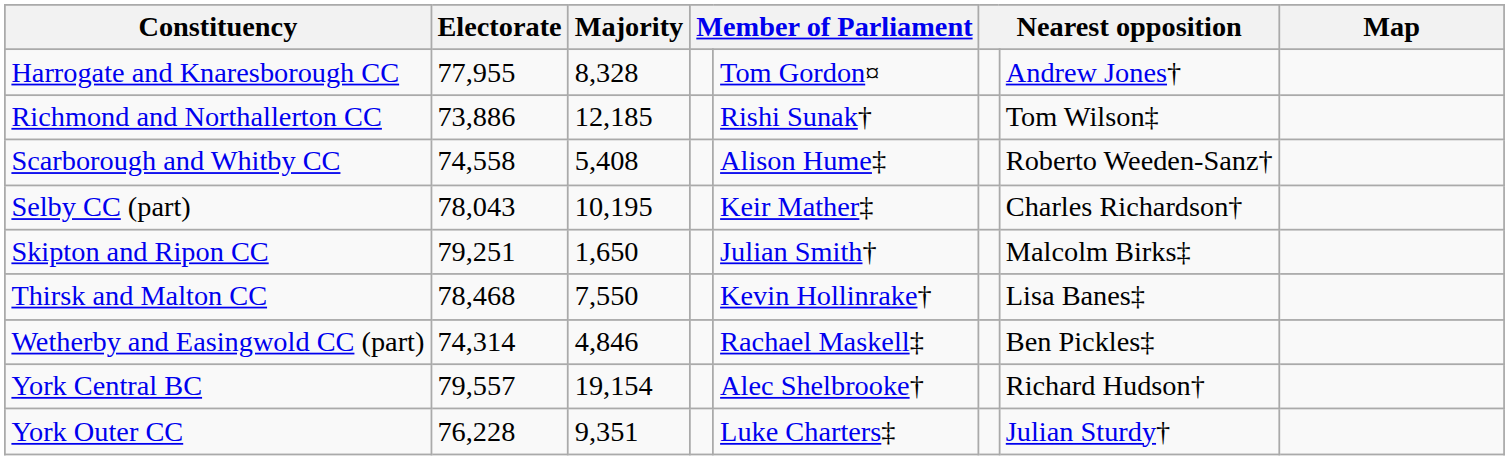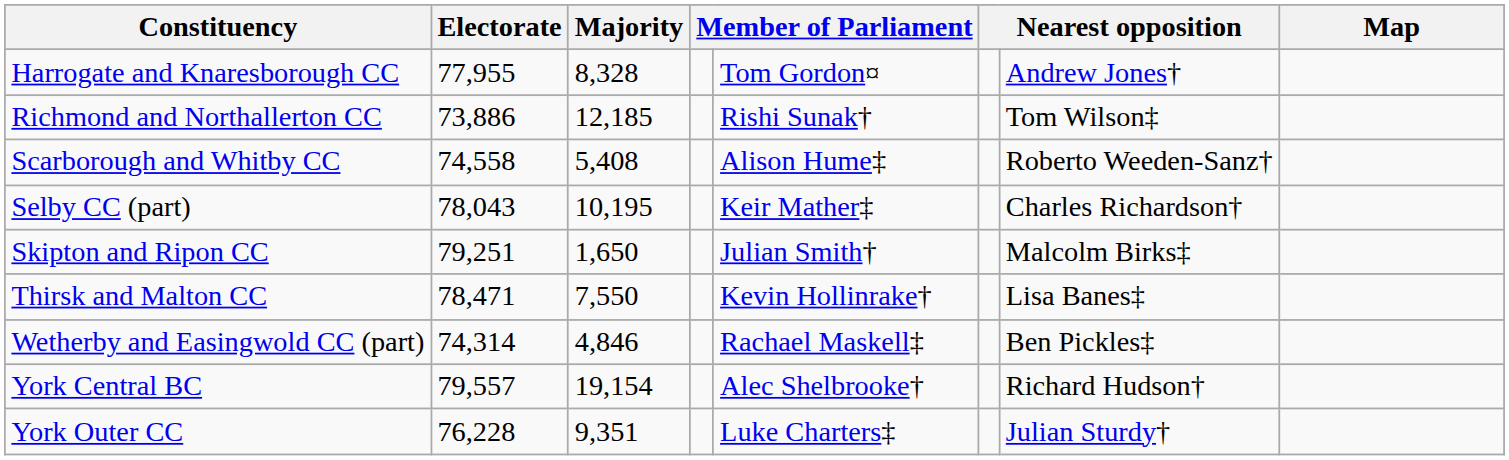(476, 296) 78,468 -> (476, 296) 78,471
